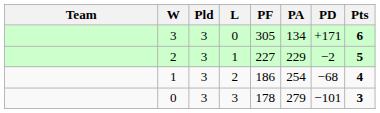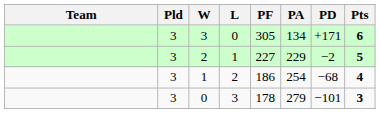columns swapped: (204, 14) <-> (173, 14)
